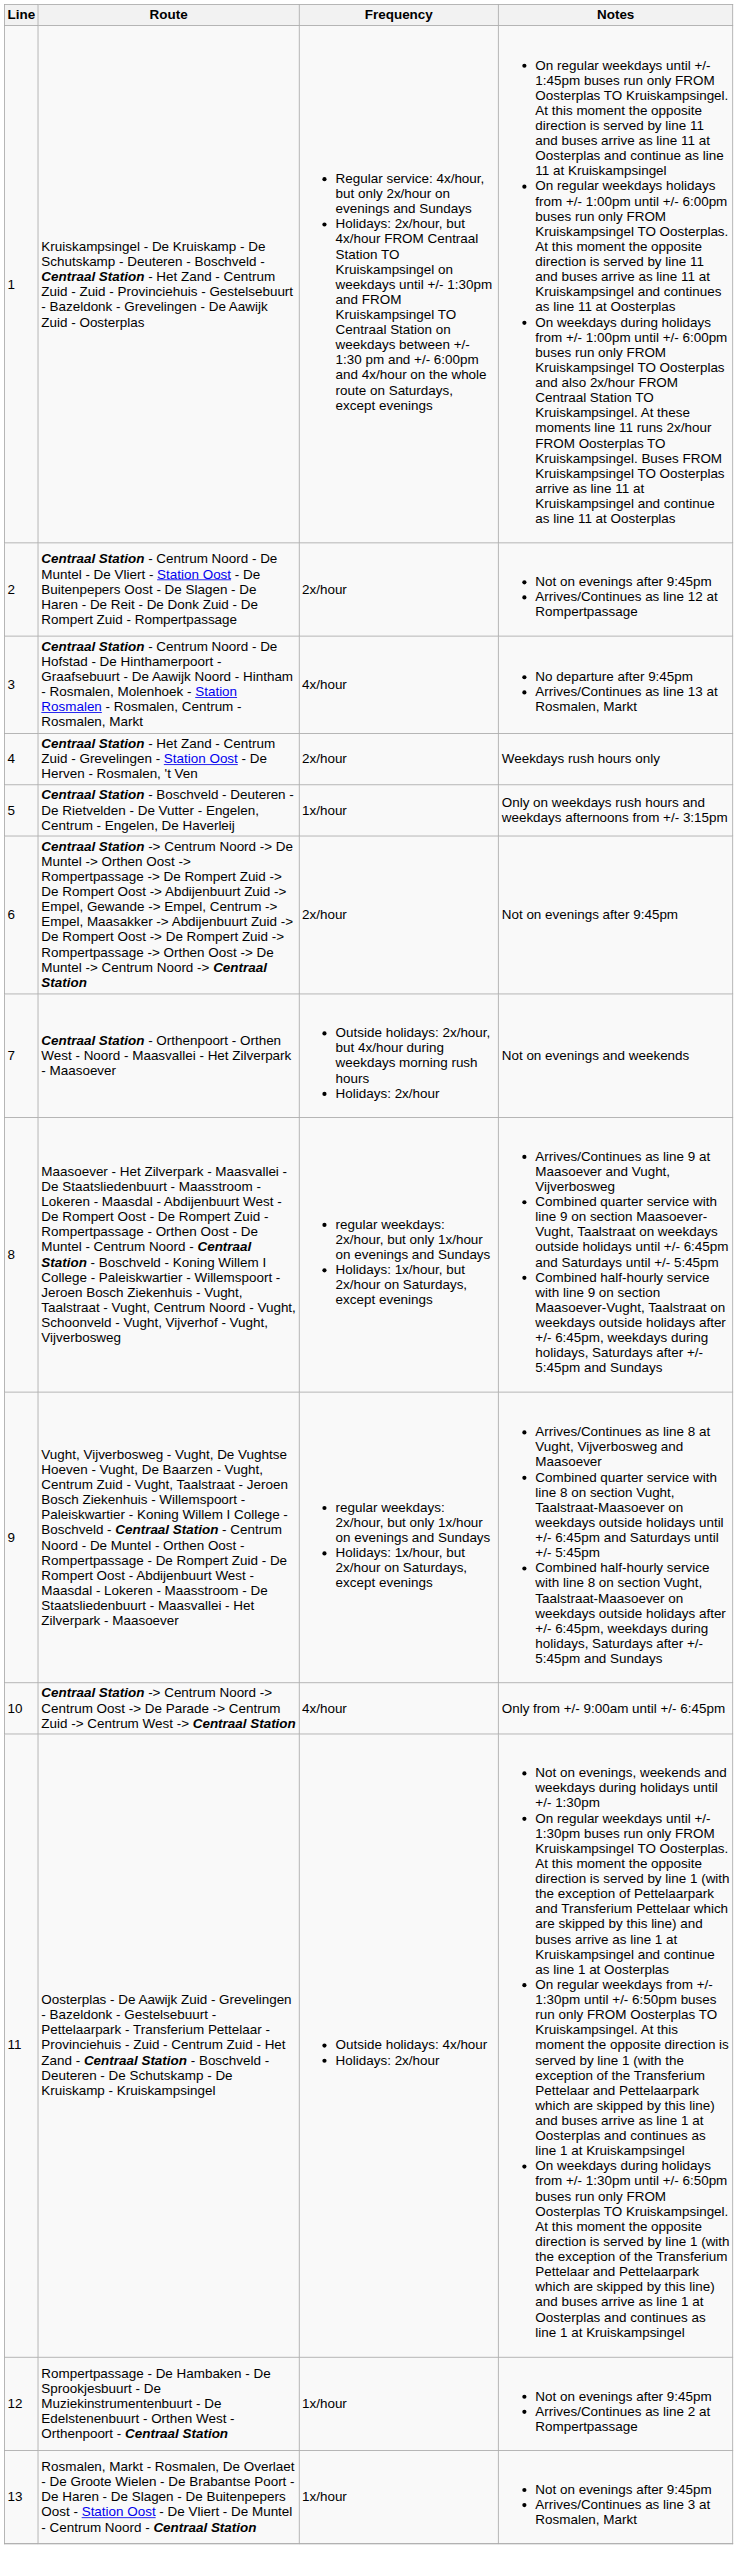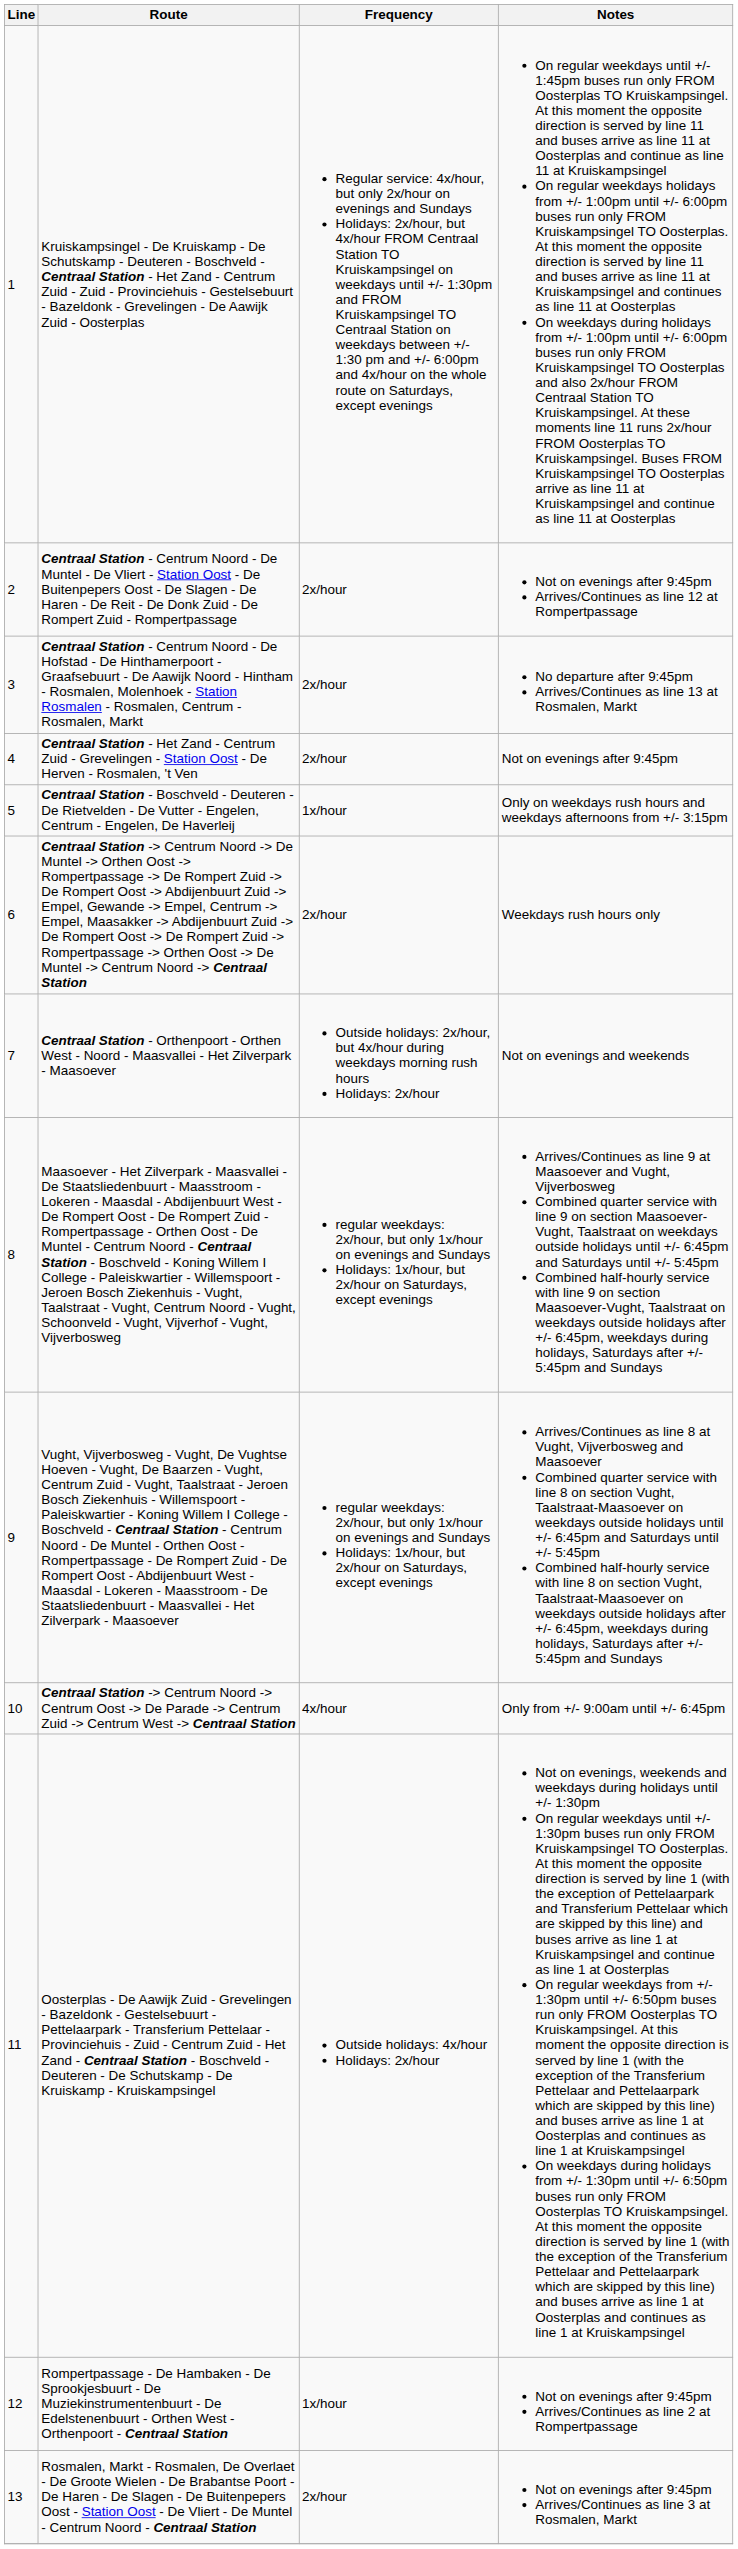(324, 684) 4x/hour -> (324, 684) 2x/hour
(581, 758) Weekdays rush hours only -> (590, 758) Not on evenings after 9:45pm
(590, 915) Not on evenings after 9:45pm -> (581, 915) Weekdays rush hours only
(324, 2497) 1x/hour -> (324, 2497) 2x/hour
